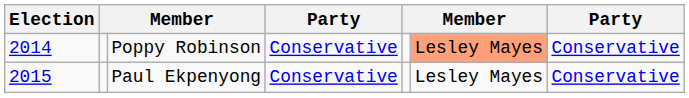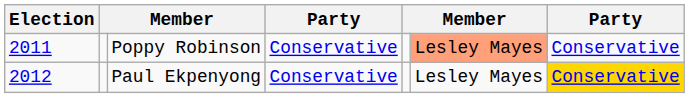(30, 48) 2014 -> (30, 48) 2011
(30, 77) 2015 -> (30, 77) 2012
(616, 77) no background -> (616, 77) gold background
